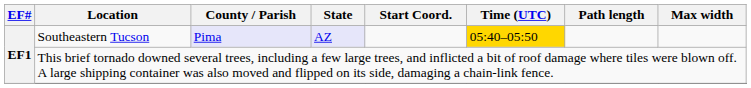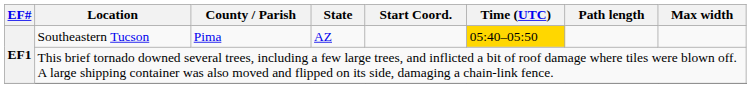(208, 36) lavender background -> (208, 36) no background
(323, 36) lavender background -> (323, 36) no background
